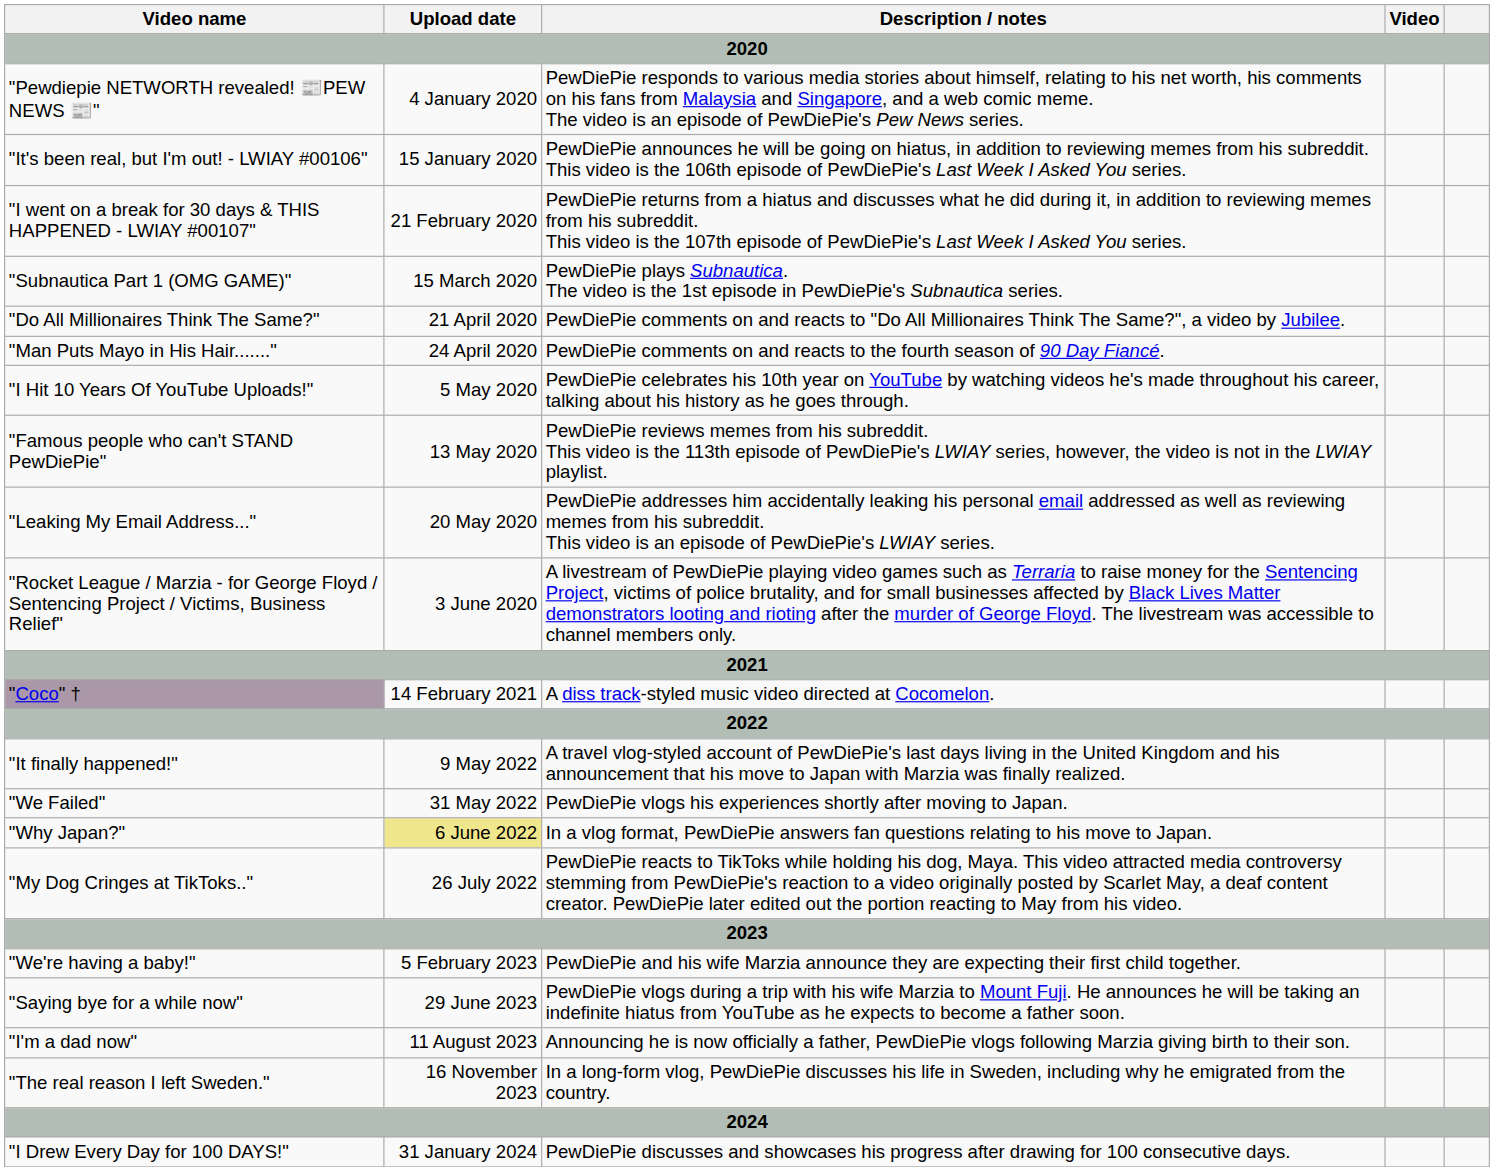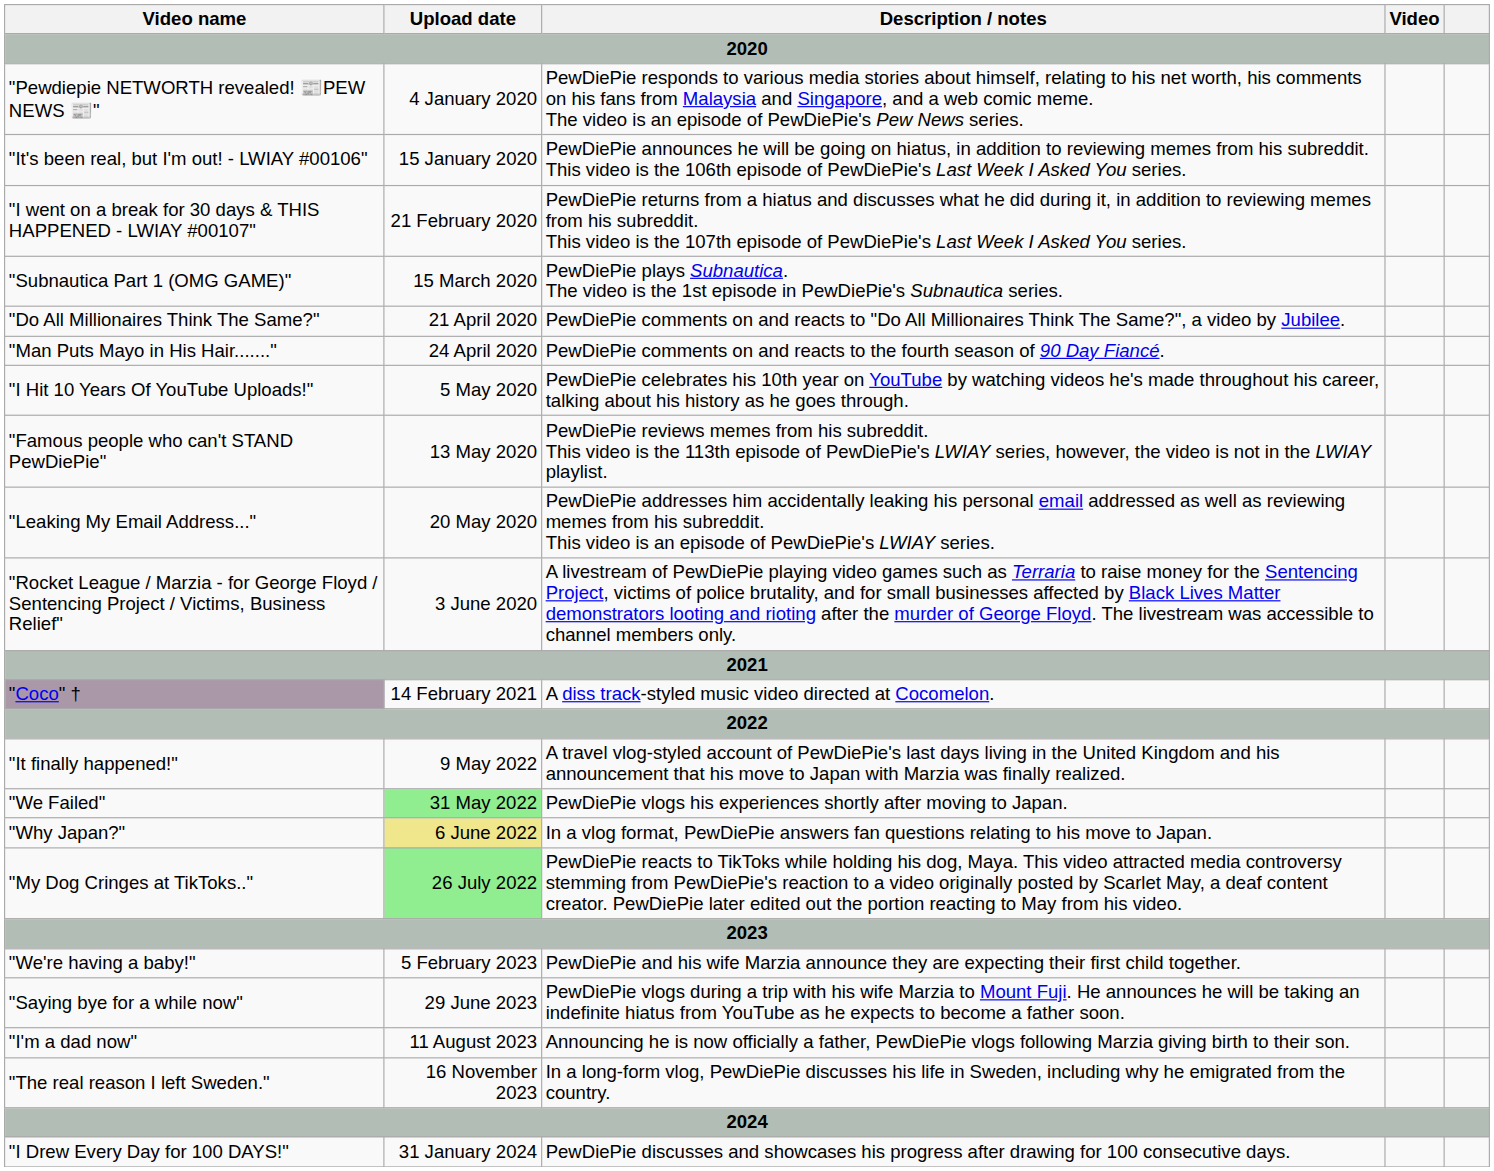(483, 803) no background -> (483, 803) lightgreen background
(484, 883) no background -> (484, 883) lightgreen background
